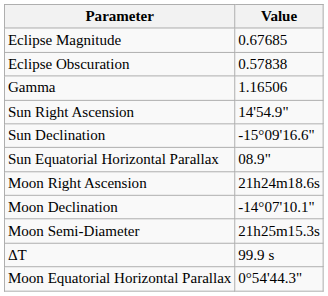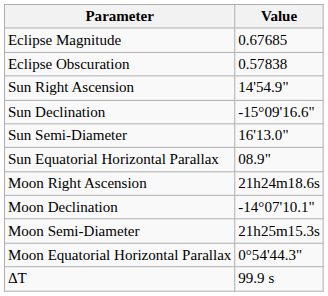- row: (32, 87)
+ row: (67, 135)
rows swapped: (120, 278) <-> (17, 254)
